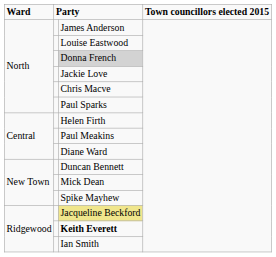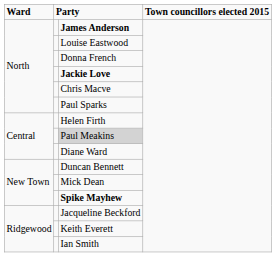(92, 27) normal -> (95, 27) bold
(88, 58) lightgrey background -> (88, 58) no background
(84, 74) normal -> (85, 74) bold
(87, 136) no background -> (87, 136) lightgrey background
(90, 197) normal -> (91, 197) bold
(101, 213) khaki background -> (101, 213) no background
(89, 228) bold -> (87, 228) normal
